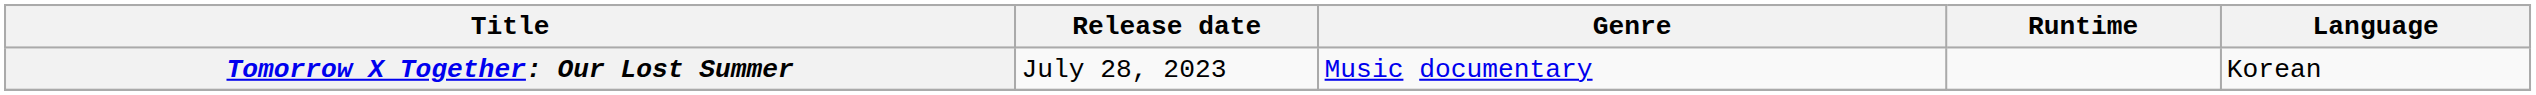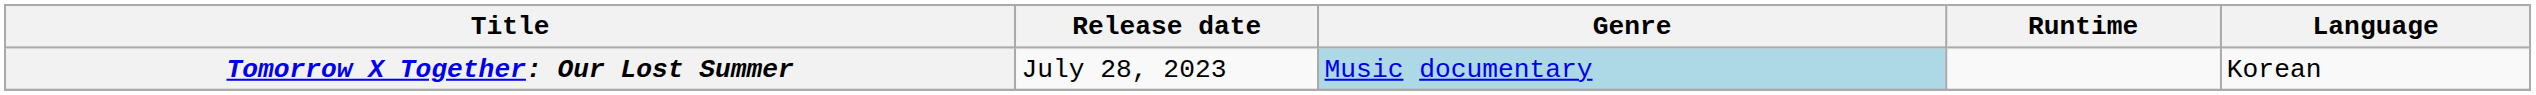(1459, 69) no background -> (1459, 69) lightblue background
